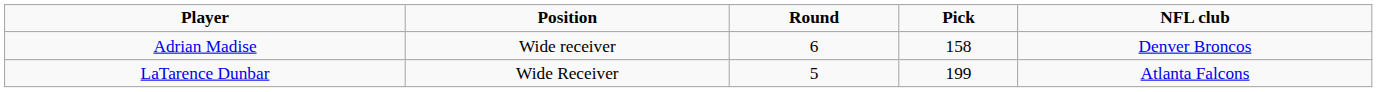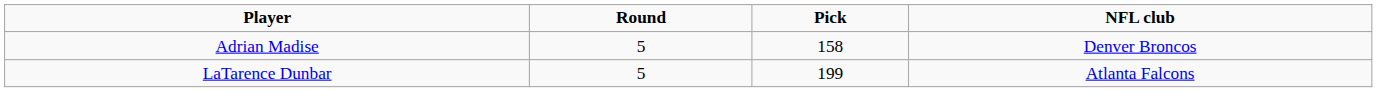- column: (567, 18)
(814, 45) 6 -> (641, 45) 5
